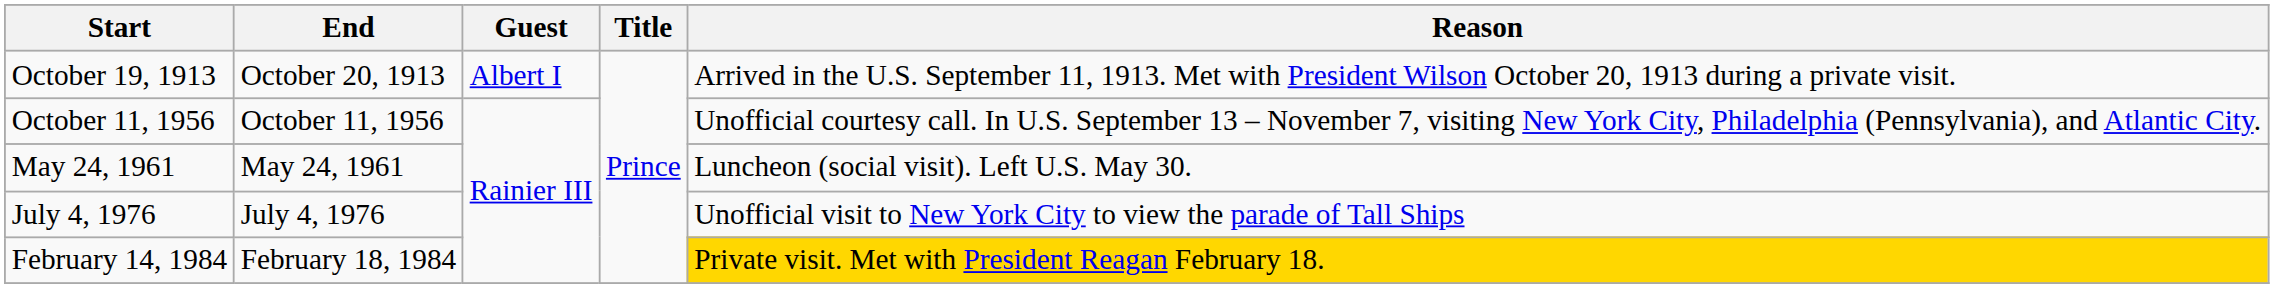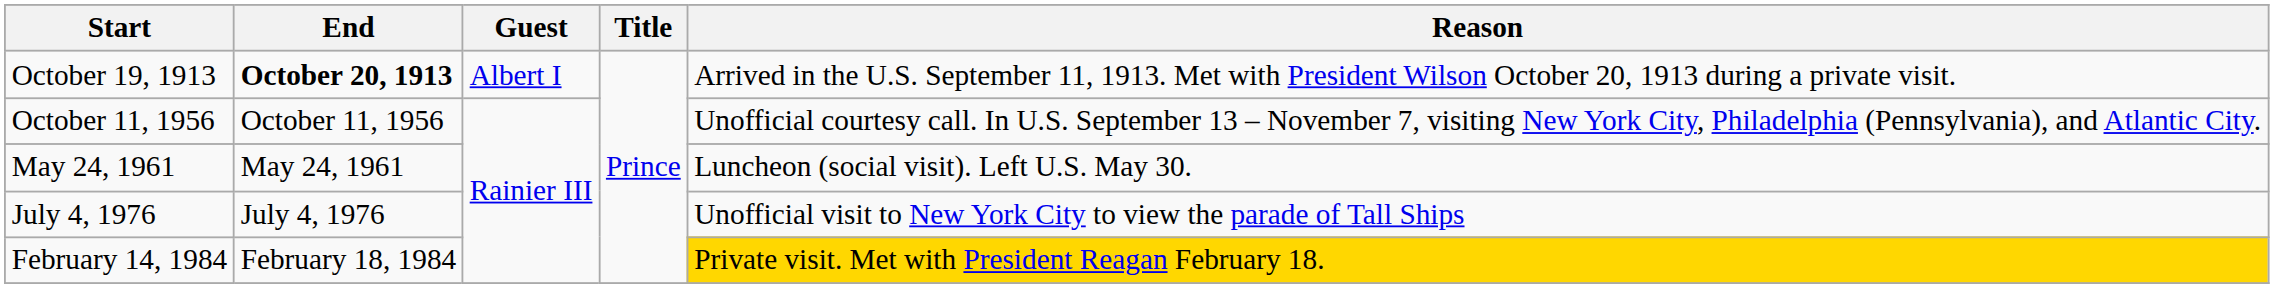(343, 74) normal -> (347, 74) bold
